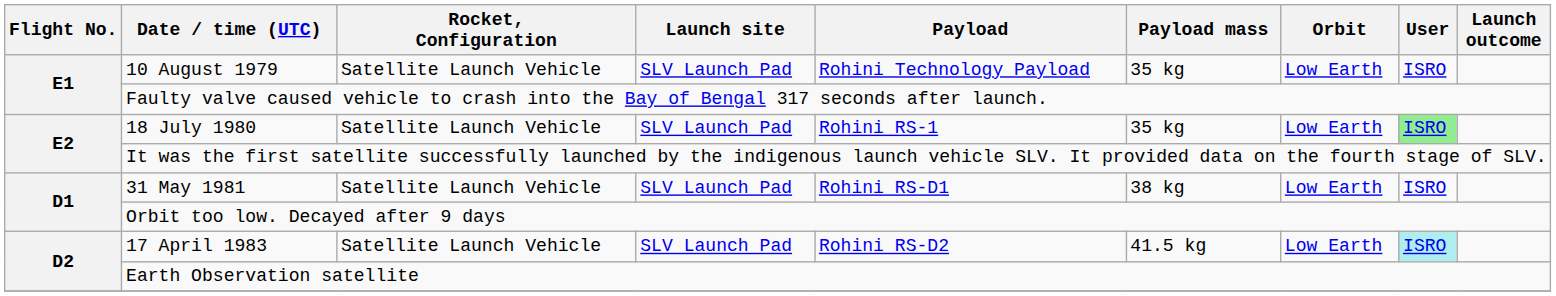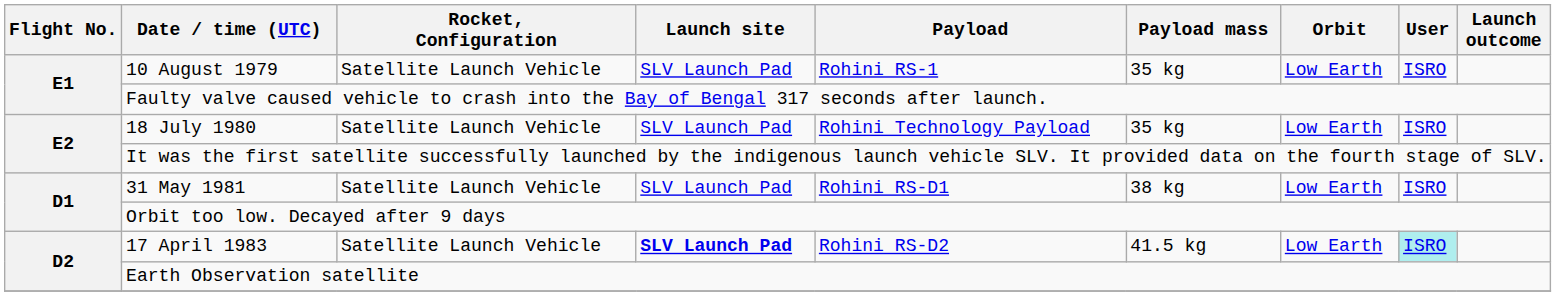(954, 70) Rohini Technology Payload -> (879, 70) Rohini RS-1
(879, 129) Rohini RS-1 -> (954, 129) Rohini Technology Payload
(1425, 129) lightgreen background -> (1425, 129) no background
(716, 246) normal -> (716, 246) bold
